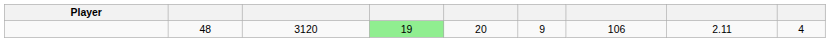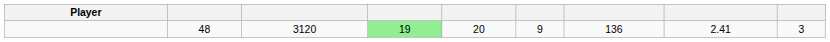(617, 29) 106 -> (614, 29) 136
(722, 29) 2.11 -> (721, 29) 2.41
(801, 29) 4 -> (801, 29) 3
